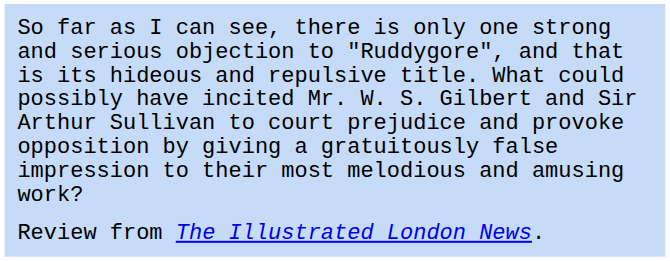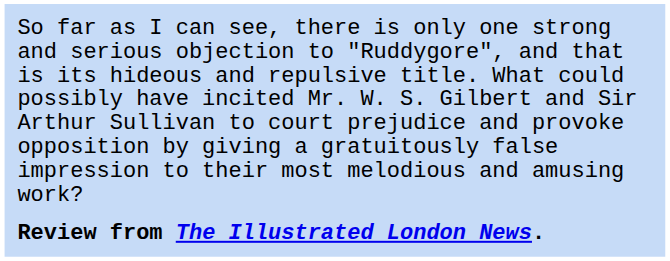(281, 233) normal -> (281, 233) bold
